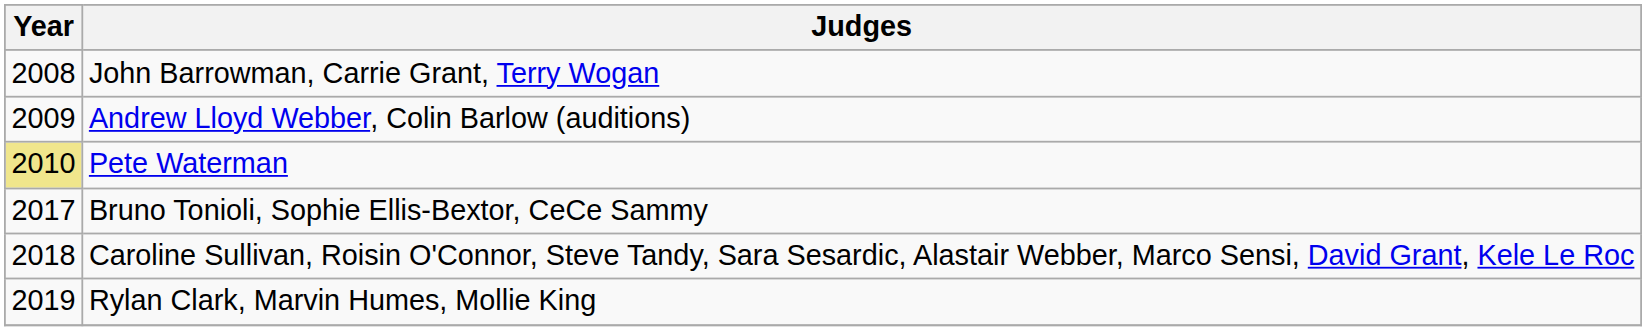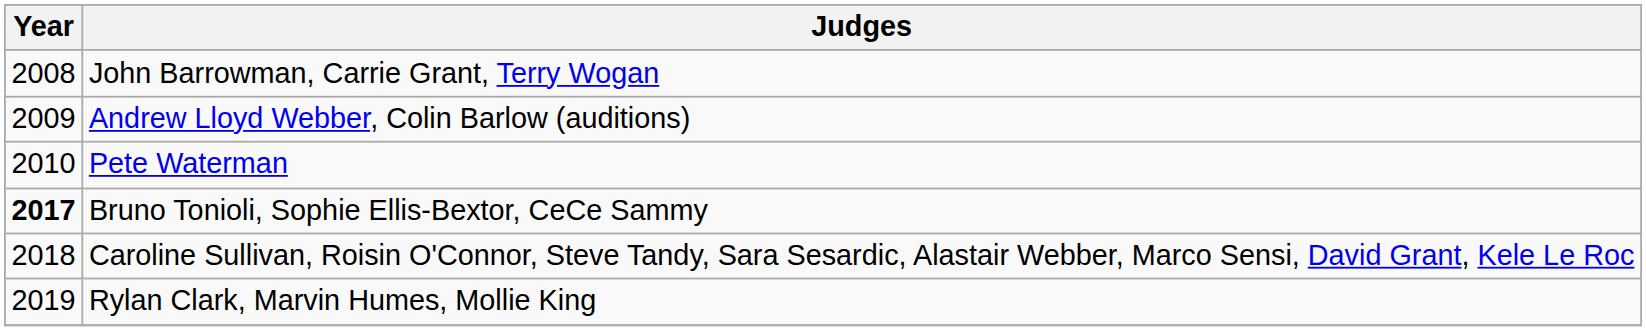(44, 164) khaki background -> (44, 164) no background
(44, 210) normal -> (44, 210) bold
